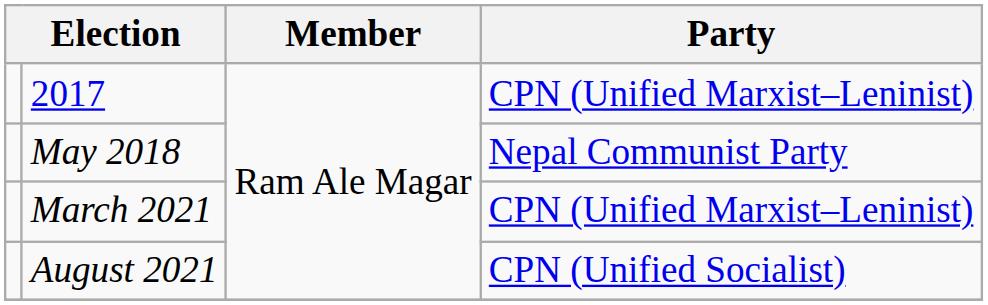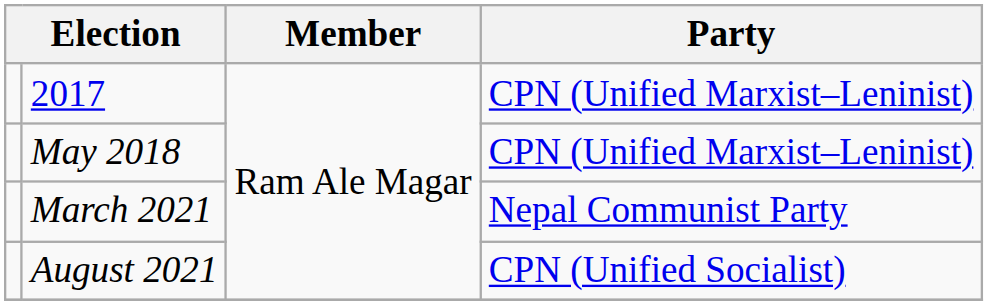(668, 151) Nepal Communist Party -> (731, 151) CPN (Unified Marxist–Leninist)
(731, 210) CPN (Unified Marxist–Leninist) -> (668, 210) Nepal Communist Party
